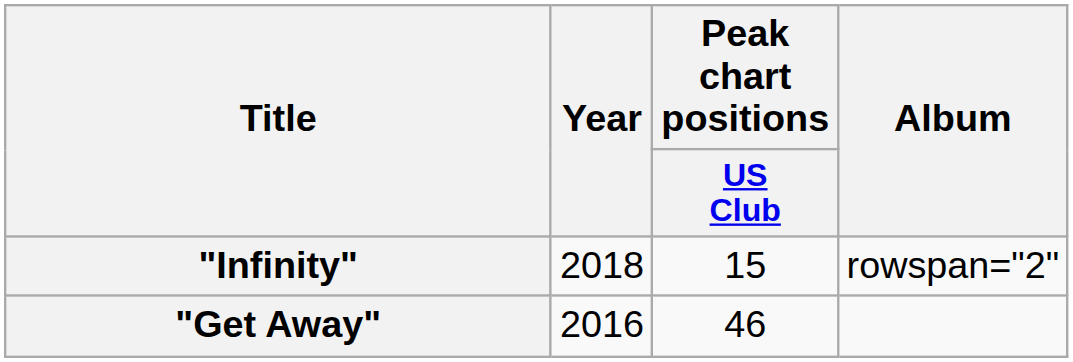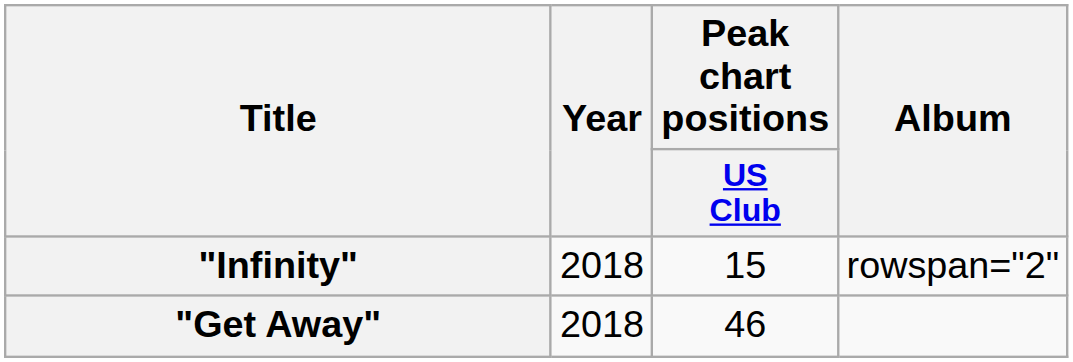(602, 325) 2016 -> (602, 325) 2018
